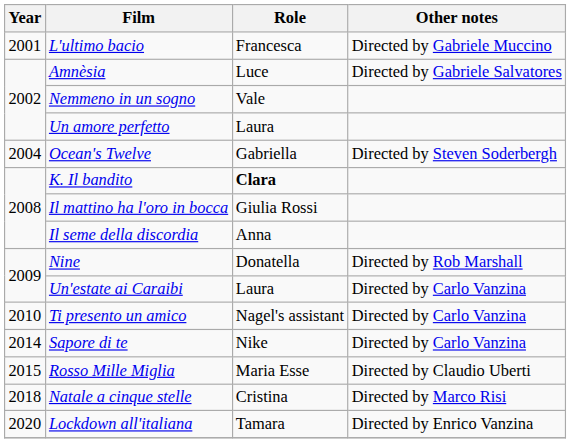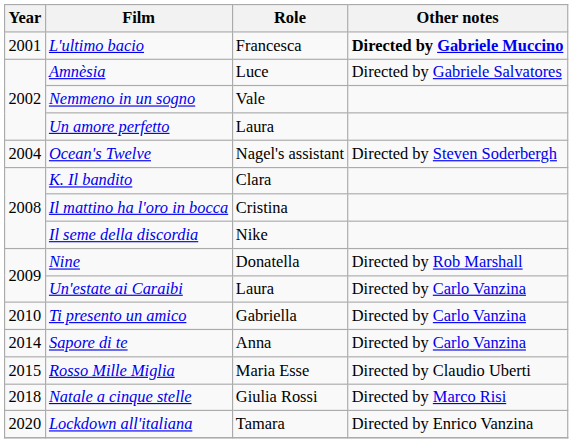(452, 45) normal -> (458, 45) bold
(266, 153) Gabriella -> (290, 153) Nagel's assistant
(256, 180) bold -> (254, 180) normal
(277, 207) Giulia Rossi -> (262, 207) Cristina
(254, 235) Anna -> (252, 235) Nike
(290, 316) Nagel's assistant -> (266, 316) Gabriella
(252, 343) Nike -> (254, 343) Anna
(262, 397) Cristina -> (277, 397) Giulia Rossi
